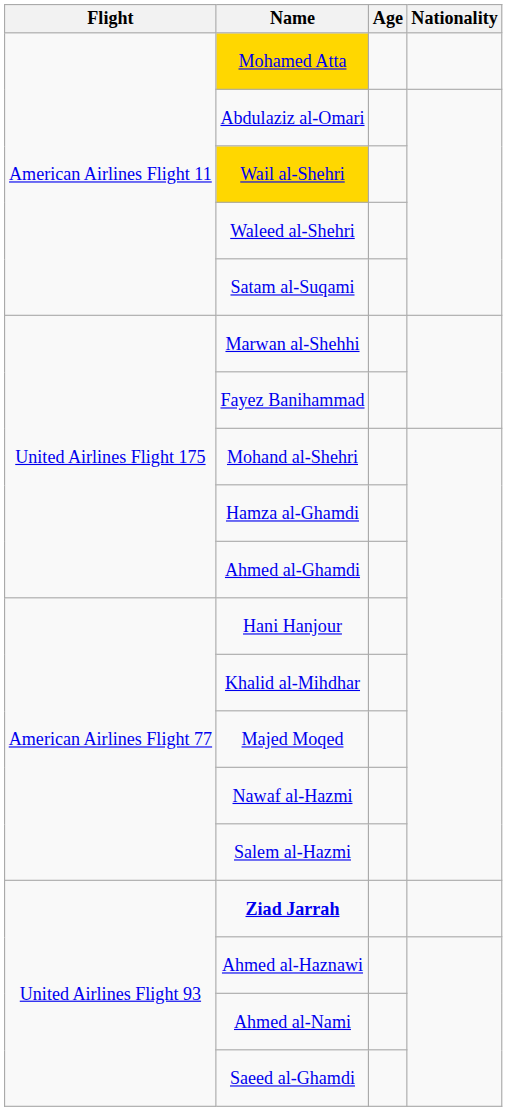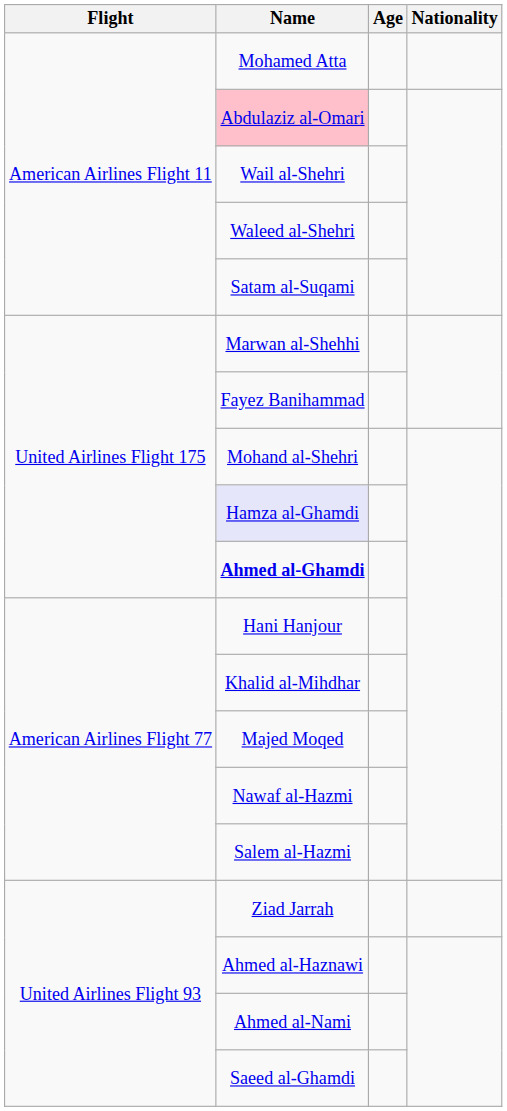(292, 61) gold background -> (293, 61) no background
(292, 117) no background -> (293, 117) pink background
(292, 174) gold background -> (293, 174) no background
(292, 513) no background -> (293, 513) lavender background
(292, 569) normal -> (293, 569) bold
(292, 908) bold -> (293, 908) normal
